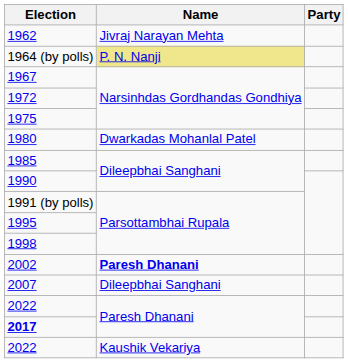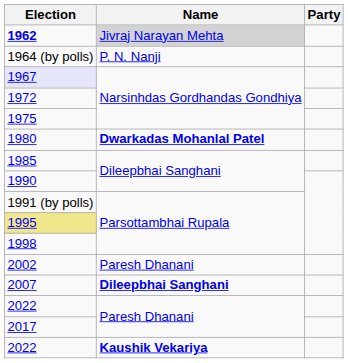(22, 35) normal -> (22, 35) bold
(162, 35) no background -> (162, 35) lightgrey background
(130, 56) khaki background -> (130, 56) no background
(22, 77) no background -> (22, 77) lavender background
(178, 139) normal -> (182, 139) bold
(22, 222) no background -> (22, 222) khaki background
(149, 264) bold -> (147, 264) normal
(160, 285) normal -> (164, 285) bold
(22, 327) bold -> (22, 327) normal
(150, 347) normal -> (154, 347) bold
